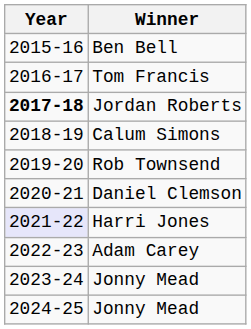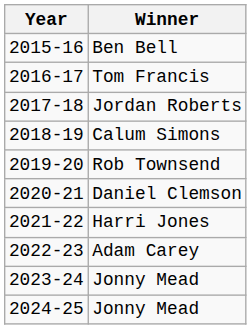(46, 106) bold -> (46, 106) normal
(46, 222) lavender background -> (46, 222) no background
